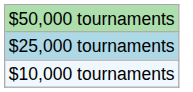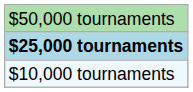(92, 46) normal -> (96, 46) bold
